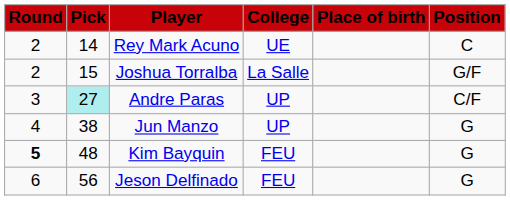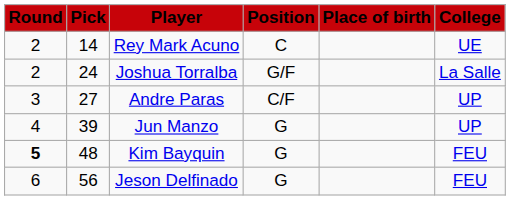columns swapped: (467, 18) <-> (278, 18)
(88, 72) 15 -> (88, 72) 24
(88, 99) paleturquoise background -> (88, 99) no background
(88, 126) 38 -> (88, 126) 39
